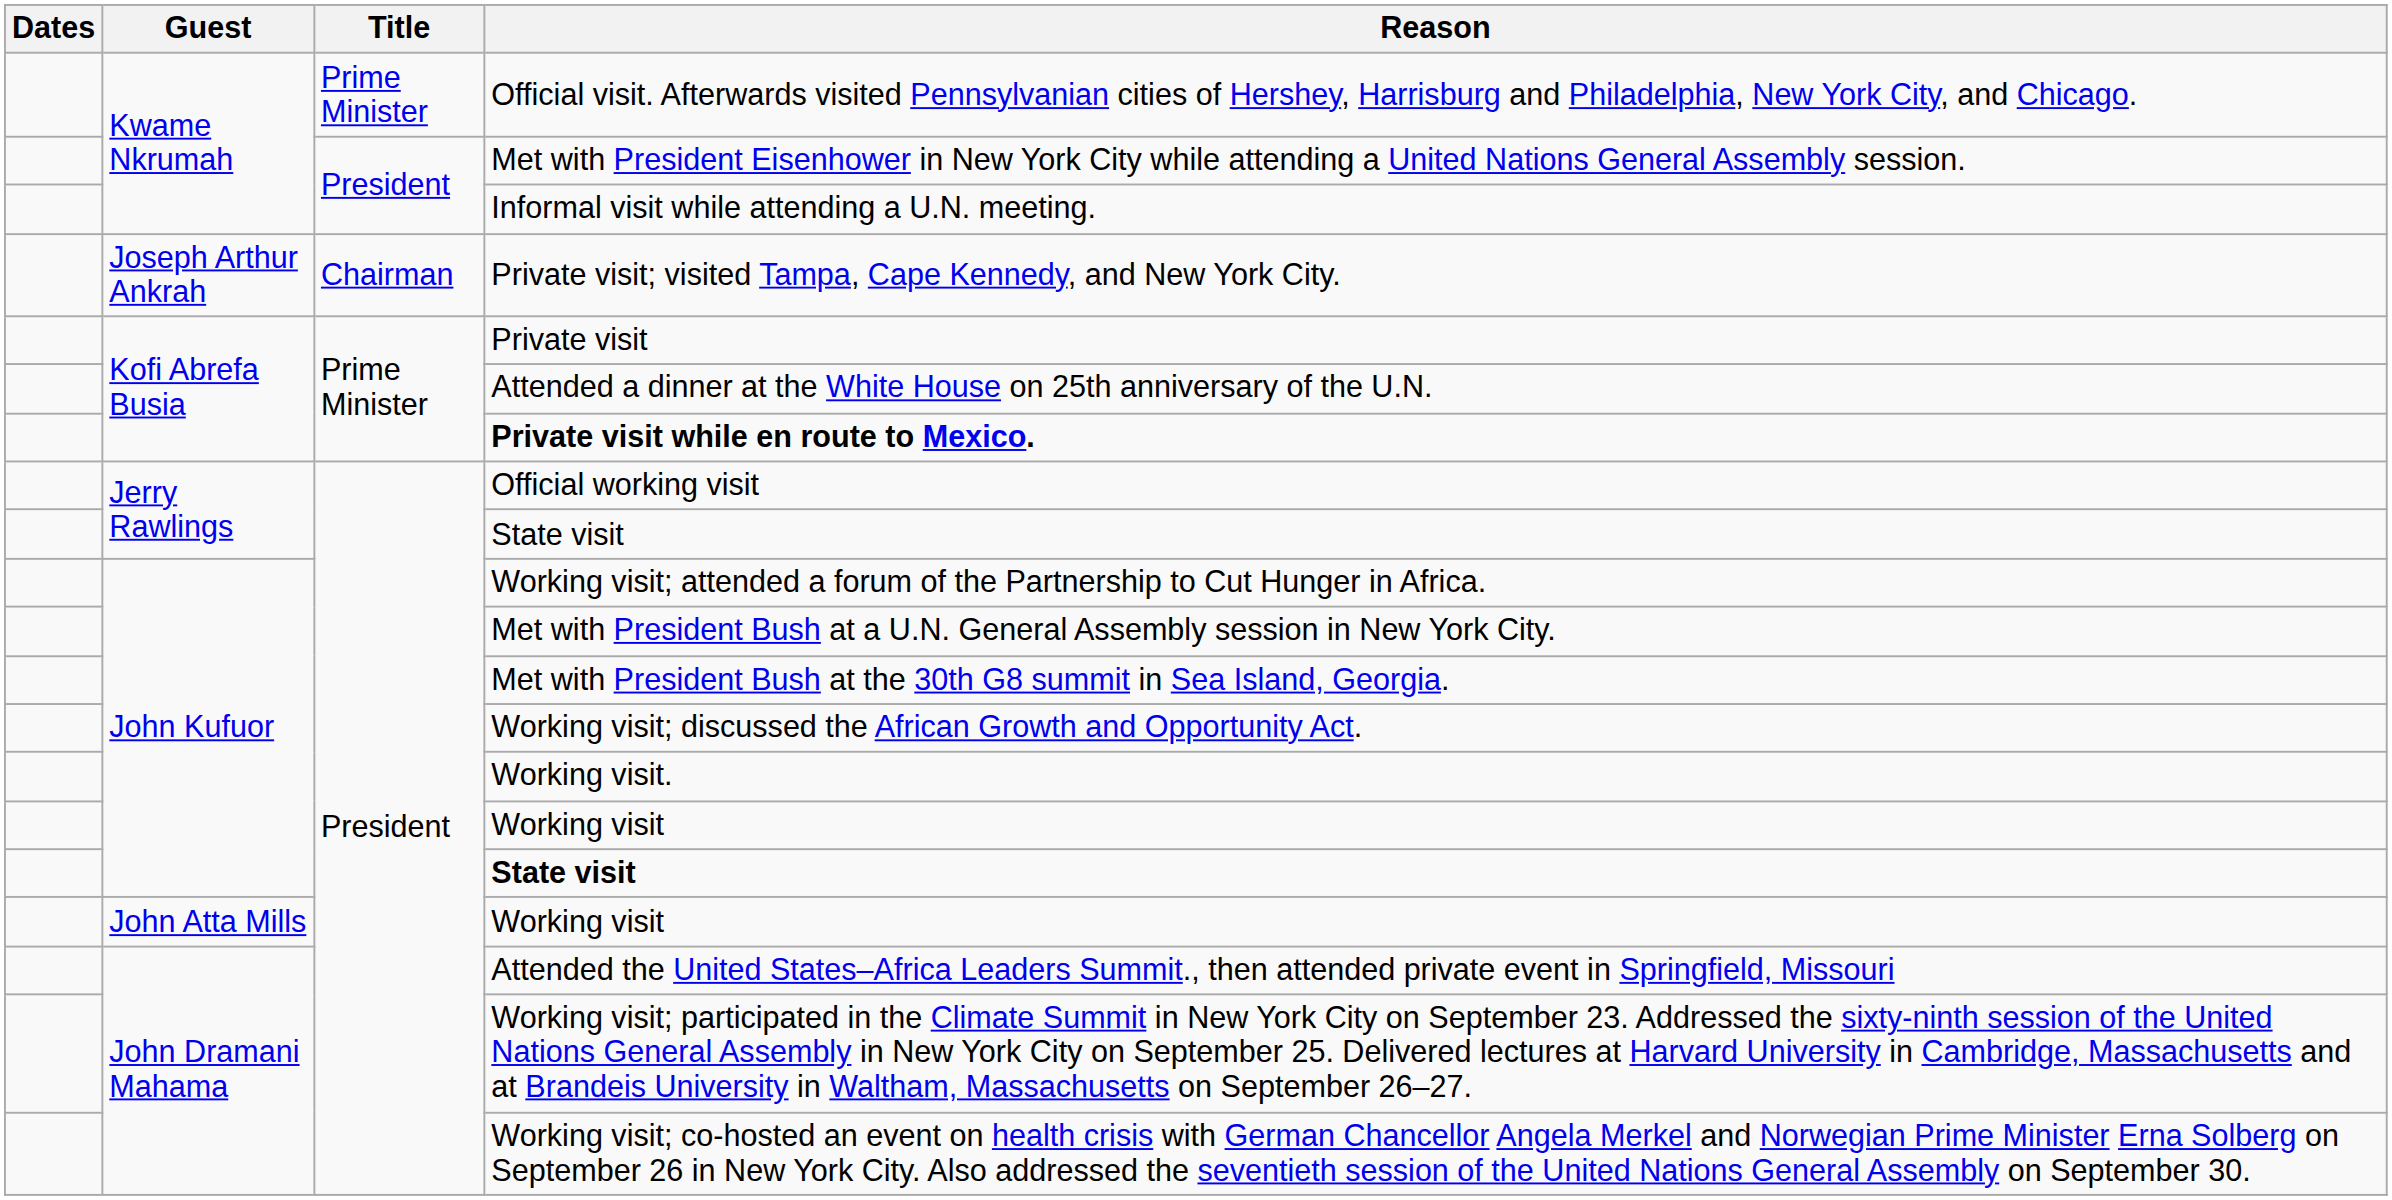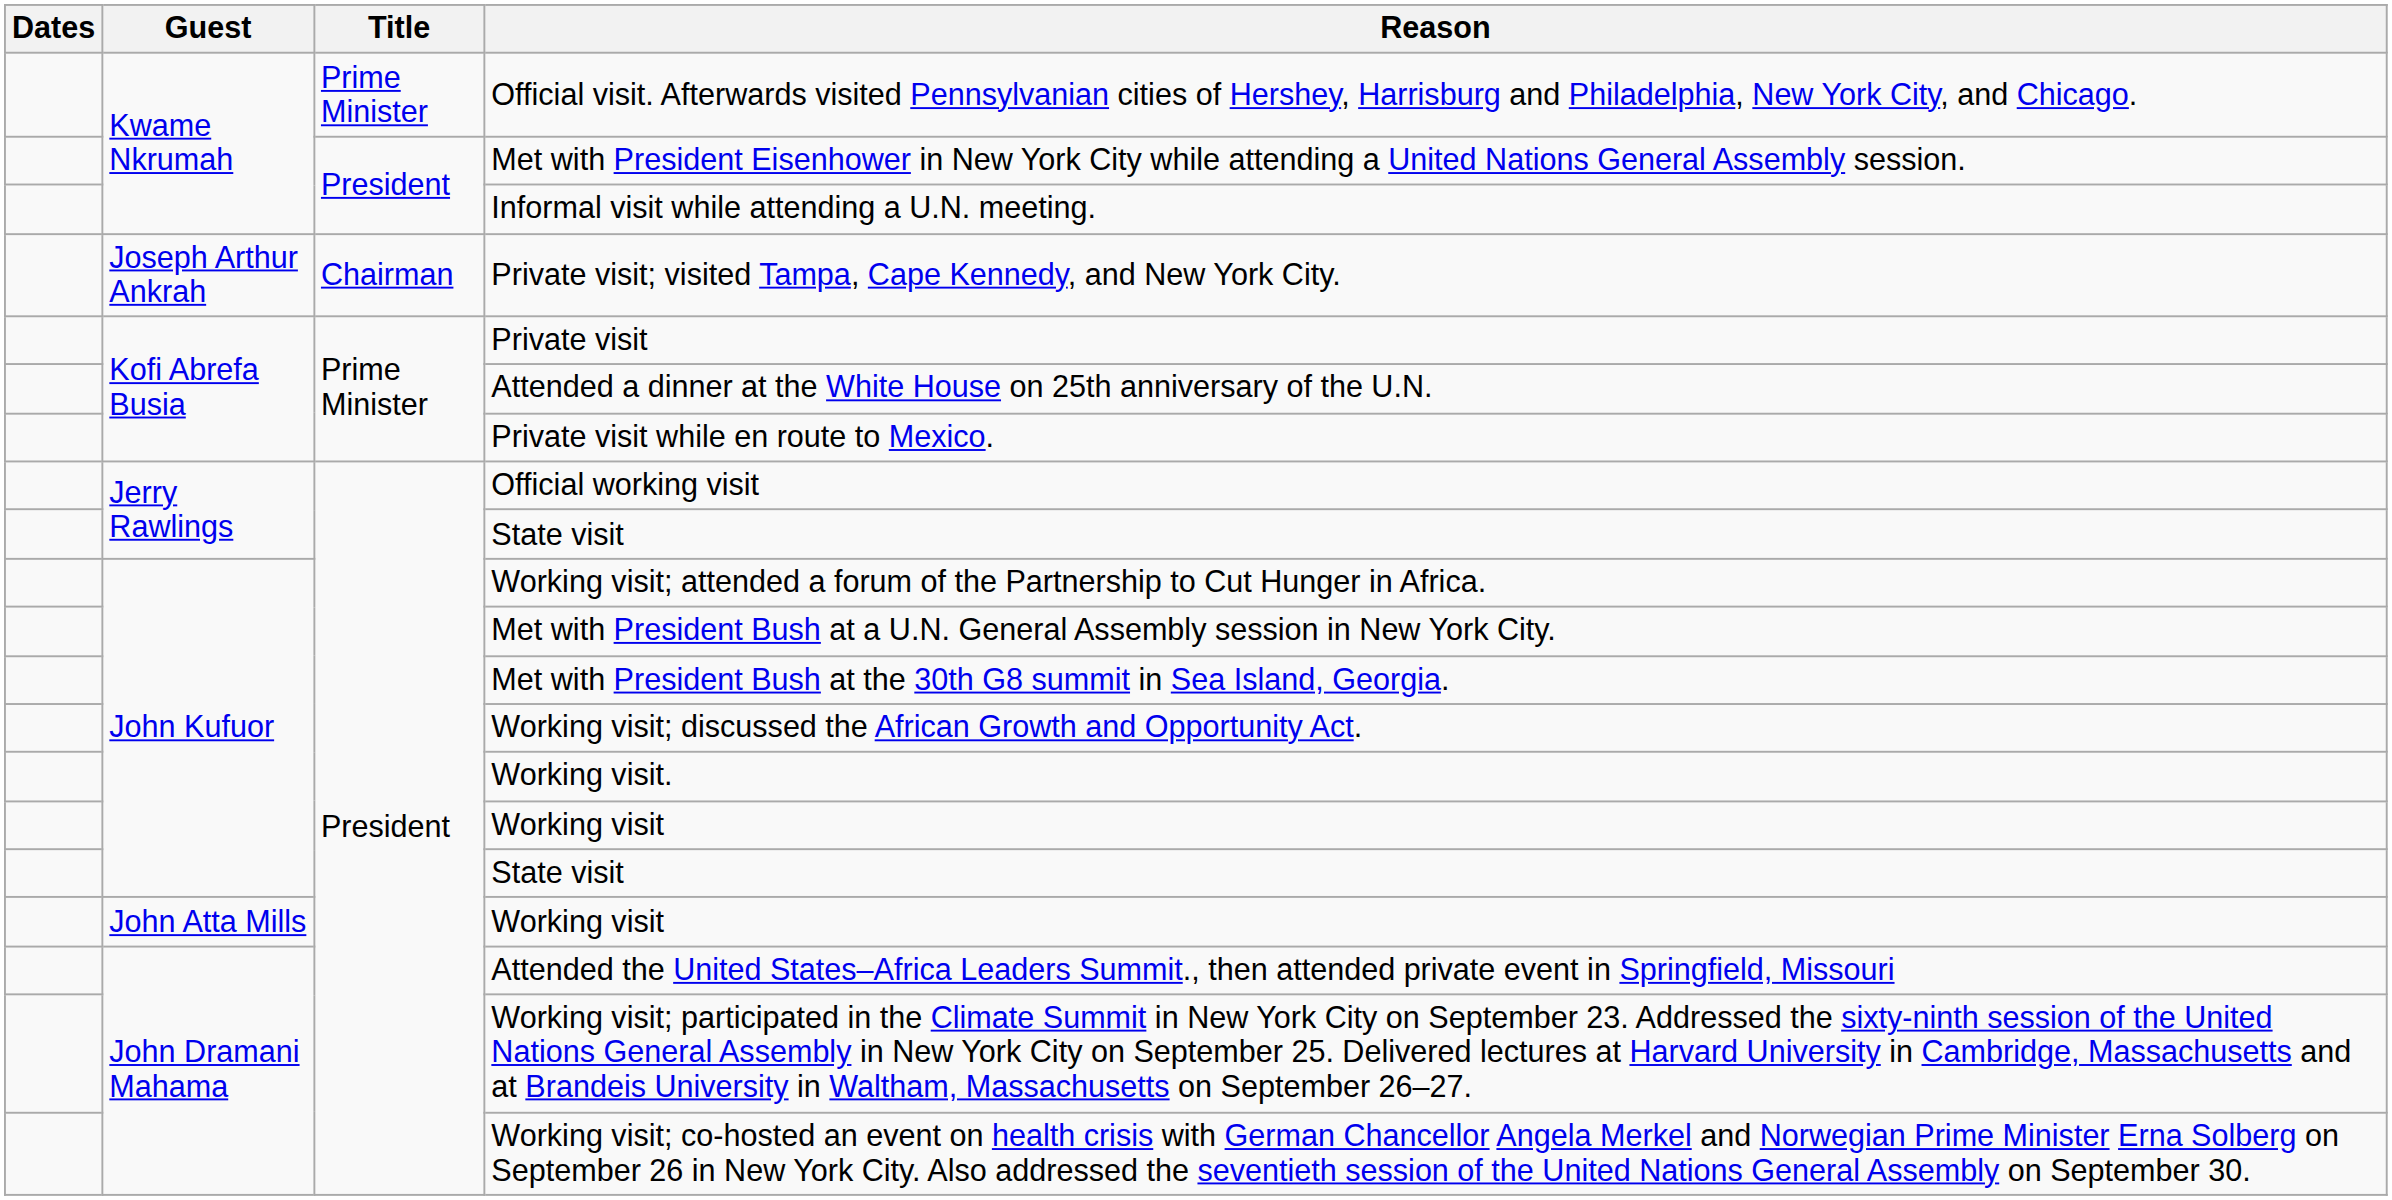(763, 436) bold -> (743, 436) normal
(564, 872) bold -> (558, 872) normal
